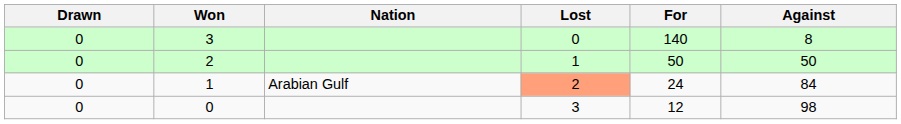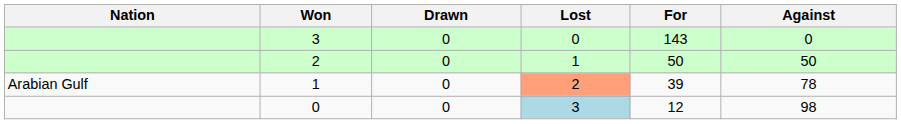columns swapped: (393, 15) <-> (79, 15)
(676, 38) 140 -> (676, 38) 143
(809, 38) 8 -> (809, 38) 0
(676, 84) 24 -> (676, 84) 39
(809, 84) 84 -> (809, 84) 78
(576, 107) no background -> (576, 107) lightblue background
